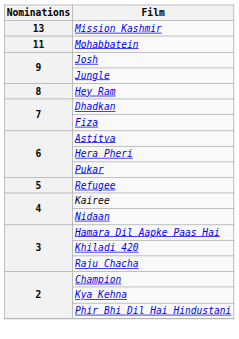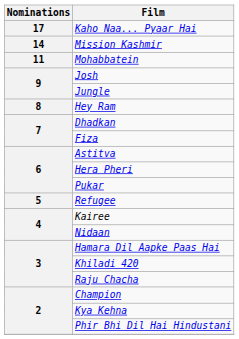+ row: (136, 29)
(39, 29) 13 -> (39, 44) 14
